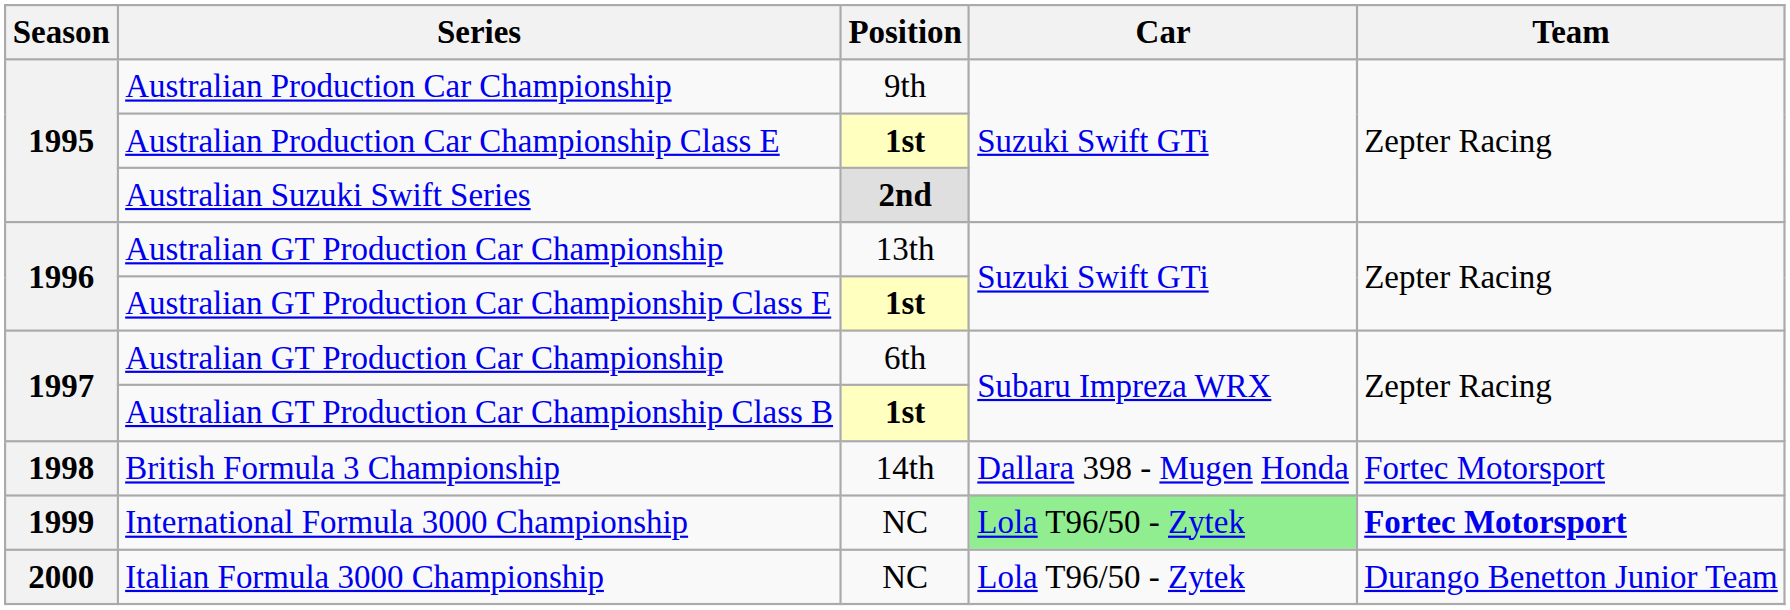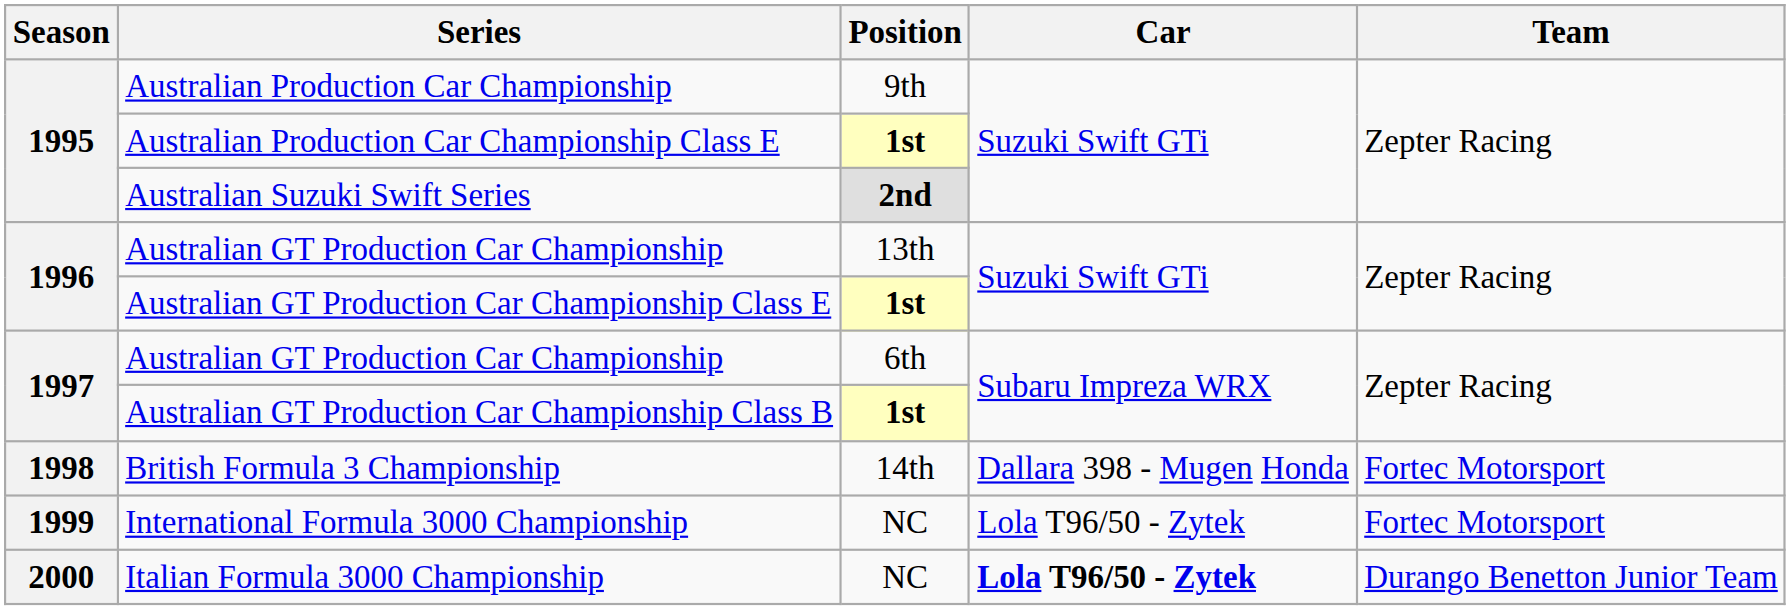(1111, 521) lightgreen background -> (1111, 521) no background
(1496, 521) bold -> (1485, 521) normal
(1111, 575) normal -> (1117, 575) bold
